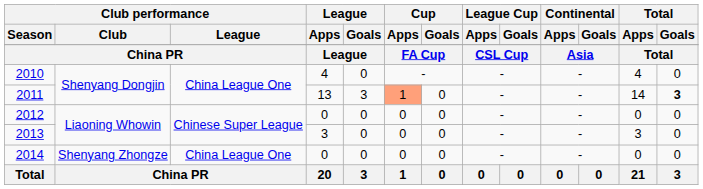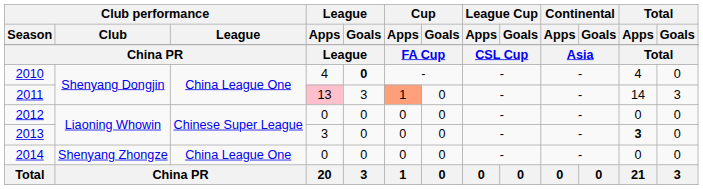(364, 74) normal -> (364, 74) bold
(324, 94) no background -> (324, 94) pink background
(677, 94) bold -> (677, 94) normal
(638, 134) normal -> (638, 134) bold
